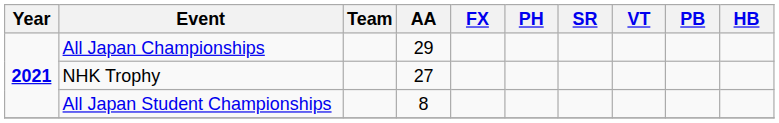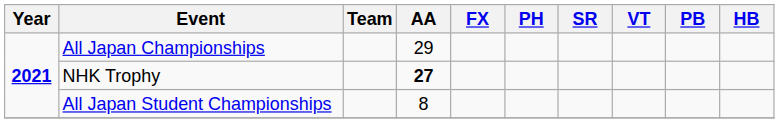(424, 76) normal -> (424, 76) bold
